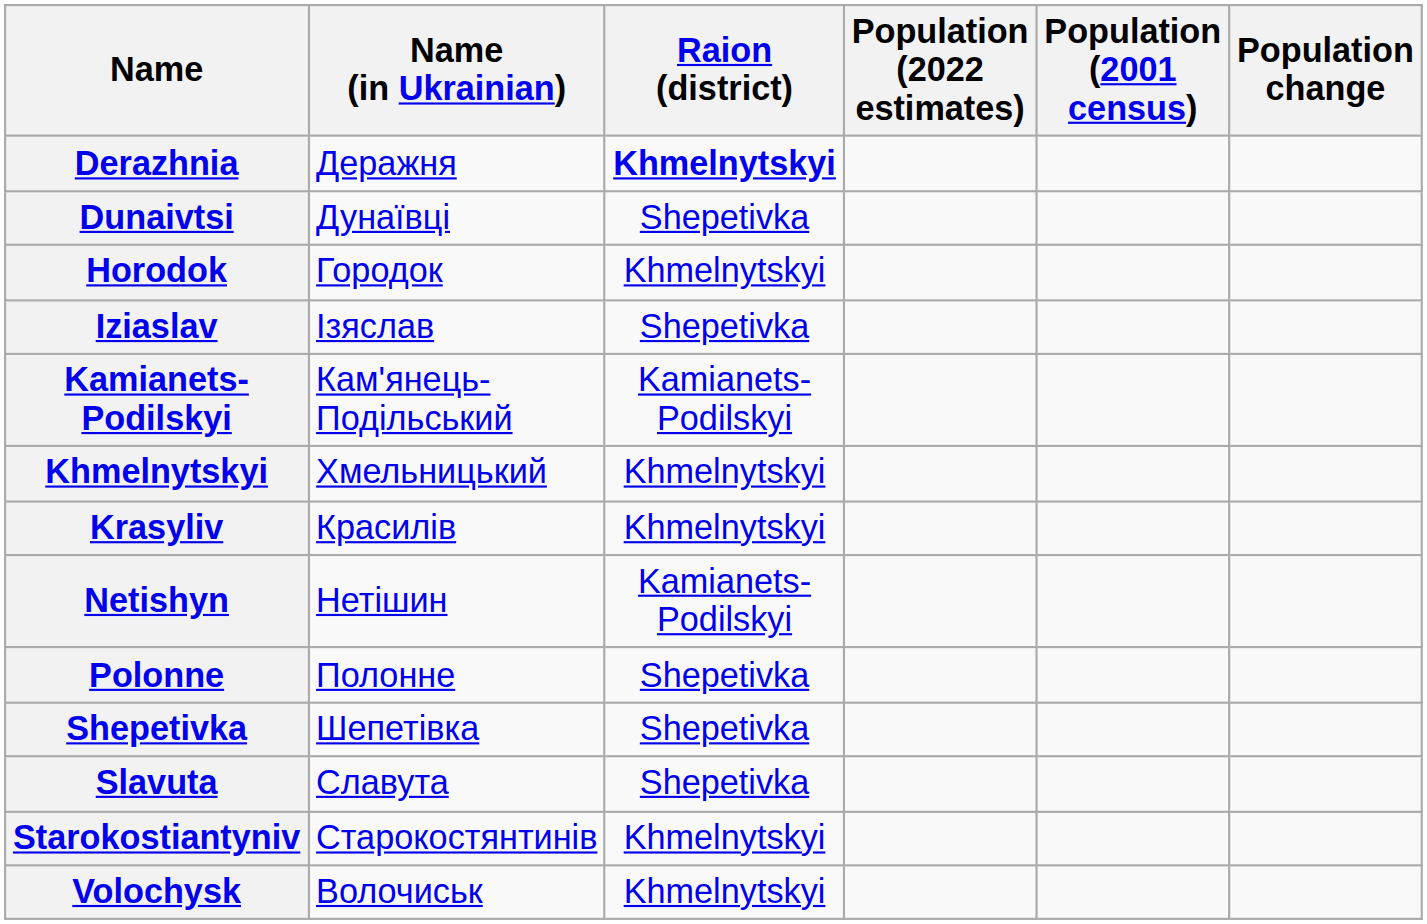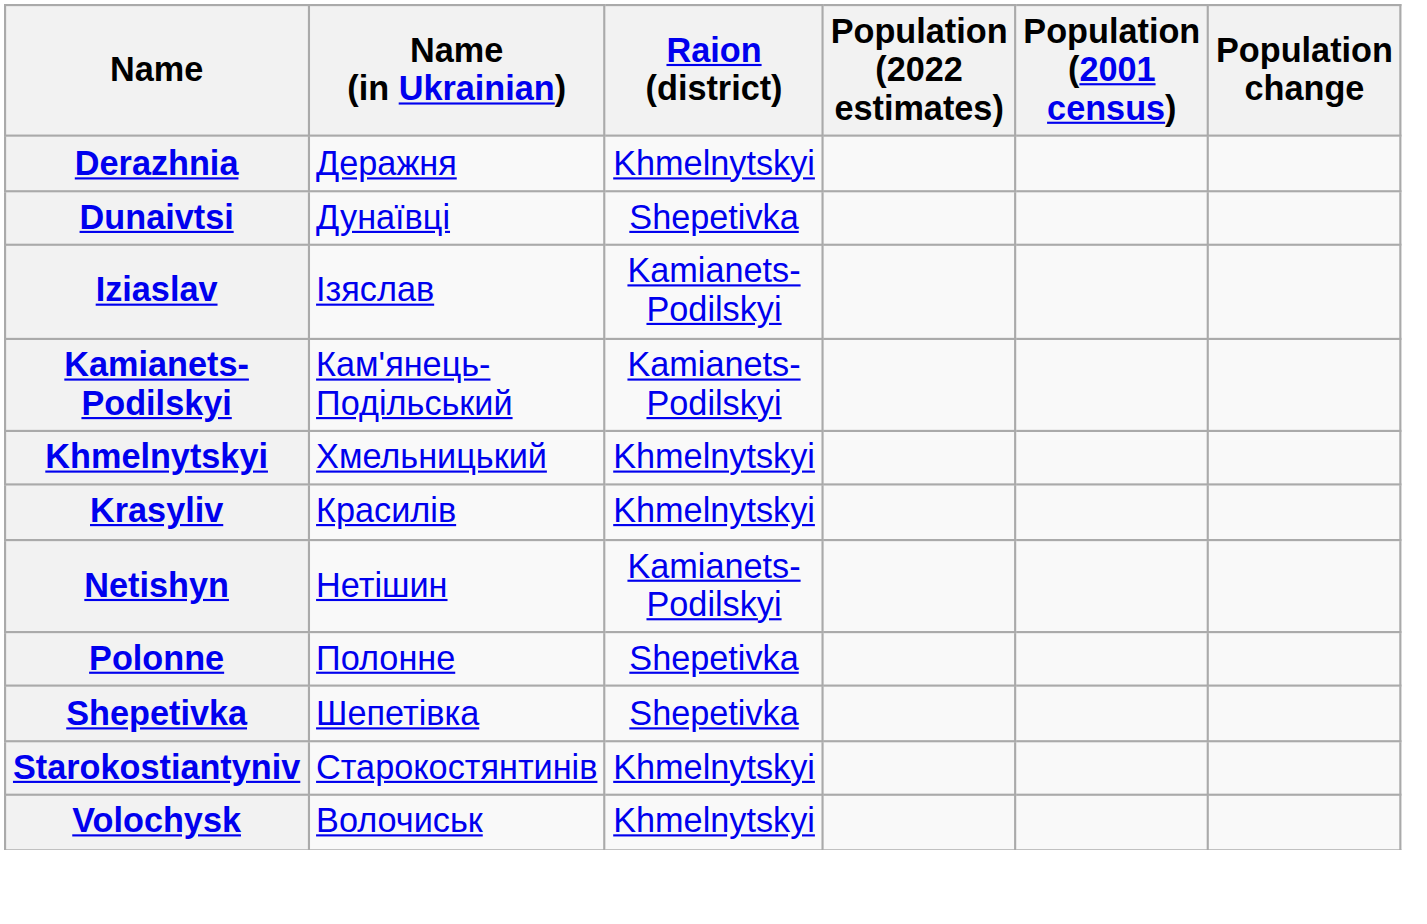(725, 162) bold -> (714, 162) normal
- row: (157, 271)
(725, 325) Shepetivka -> (714, 290) Kamianets-Podilskyi
- row: (157, 783)
